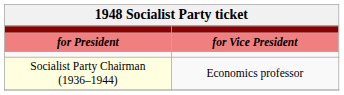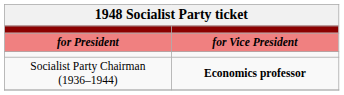(88, 73) lightyellow background -> (88, 73) no background
(255, 73) normal -> (255, 73) bold
